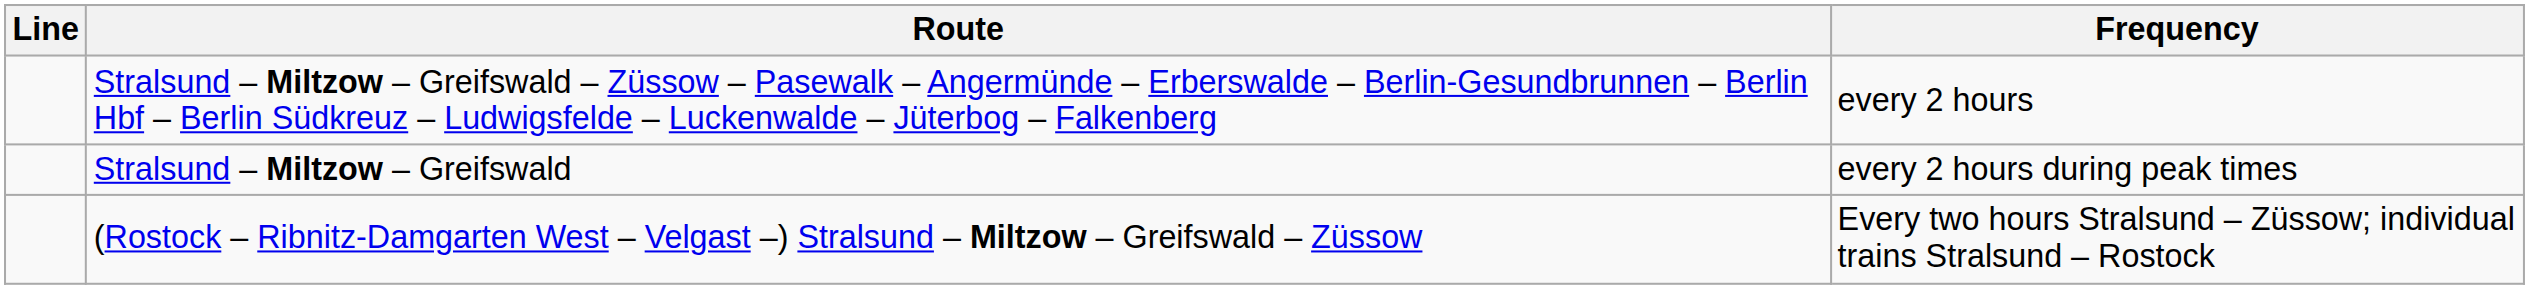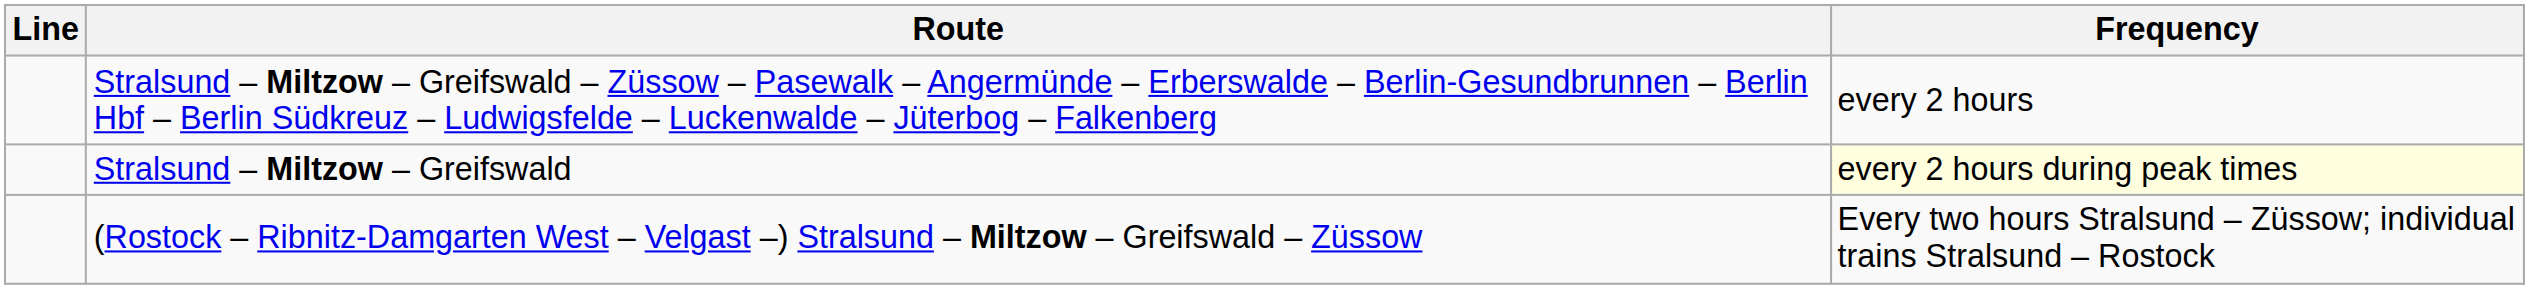(2068, 169) no background -> (2068, 169) lightyellow background
